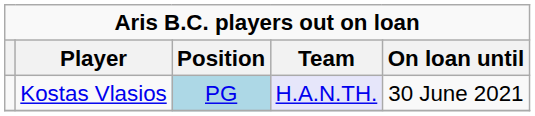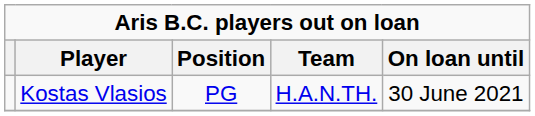(221, 93) lightblue background -> (221, 93) no background
(326, 93) lavender background -> (326, 93) no background
